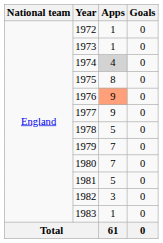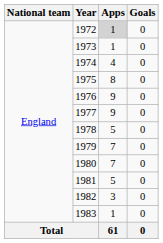(113, 29) no background -> (113, 29) lightgrey background
(113, 63) lightgrey background -> (113, 63) no background
(113, 96) lightsalmon background -> (113, 96) no background
